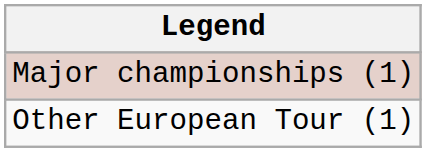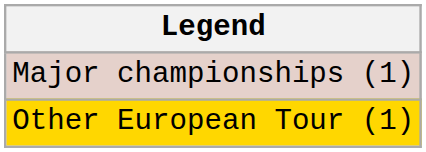(213, 123) no background -> (213, 123) gold background
